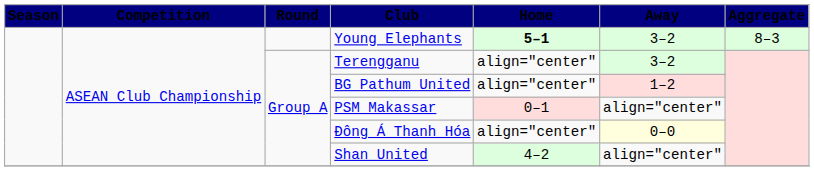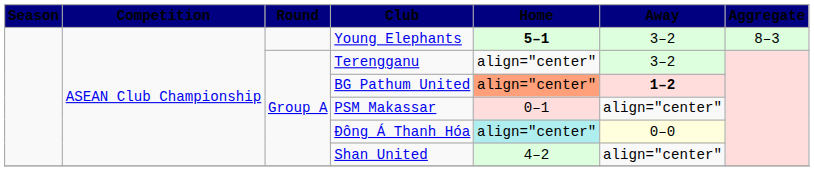(537, 85) no background -> (537, 85) lightsalmon background
(662, 85) normal -> (662, 85) bold
(537, 132) no background -> (537, 132) paleturquoise background
